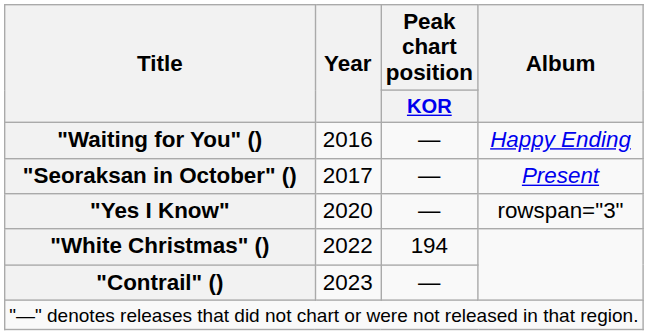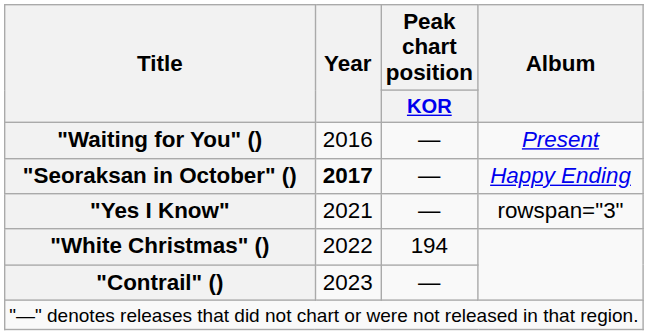(560, 140) Happy Ending -> (560, 140) Present
(348, 175) normal -> (348, 175) bold
(560, 175) Present -> (560, 175) Happy Ending
(348, 211) 2020 -> (348, 211) 2021
